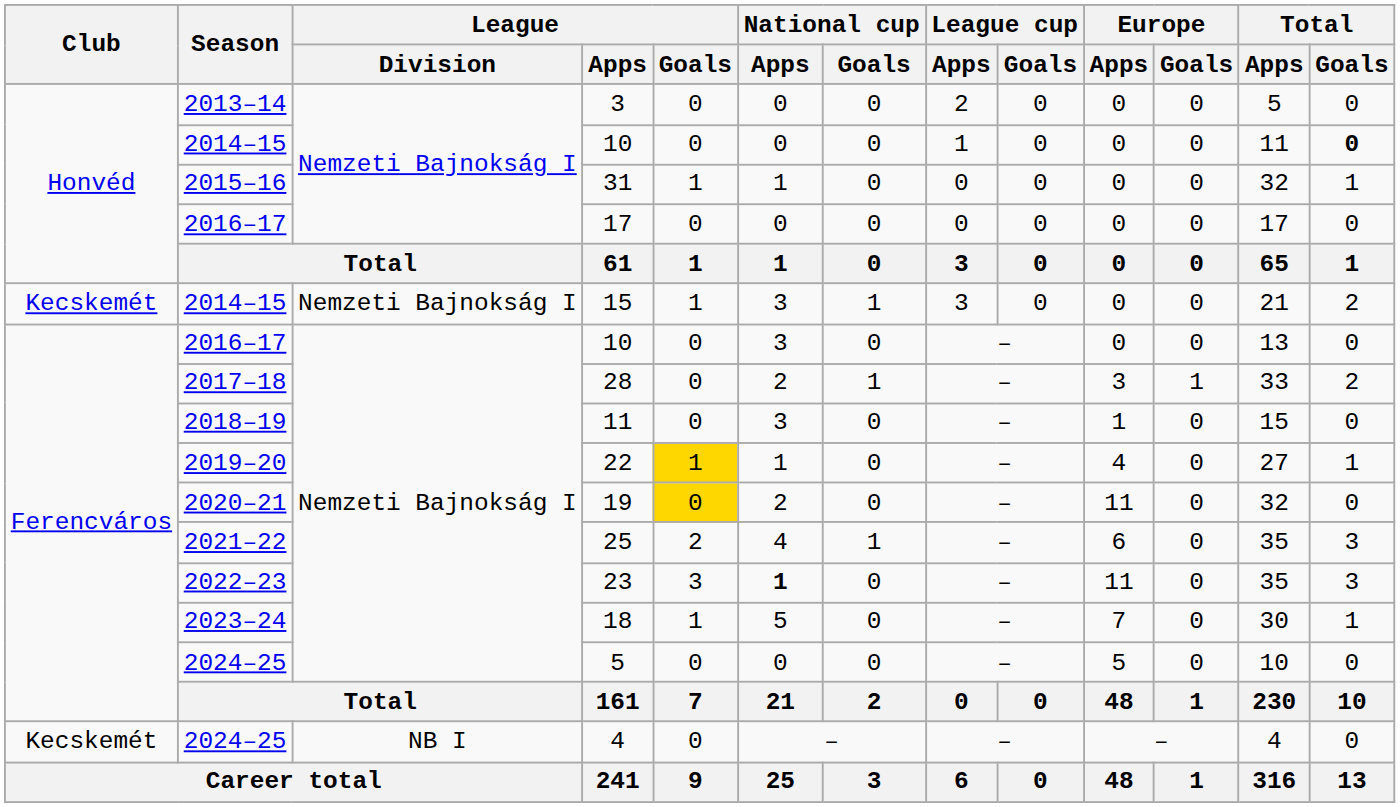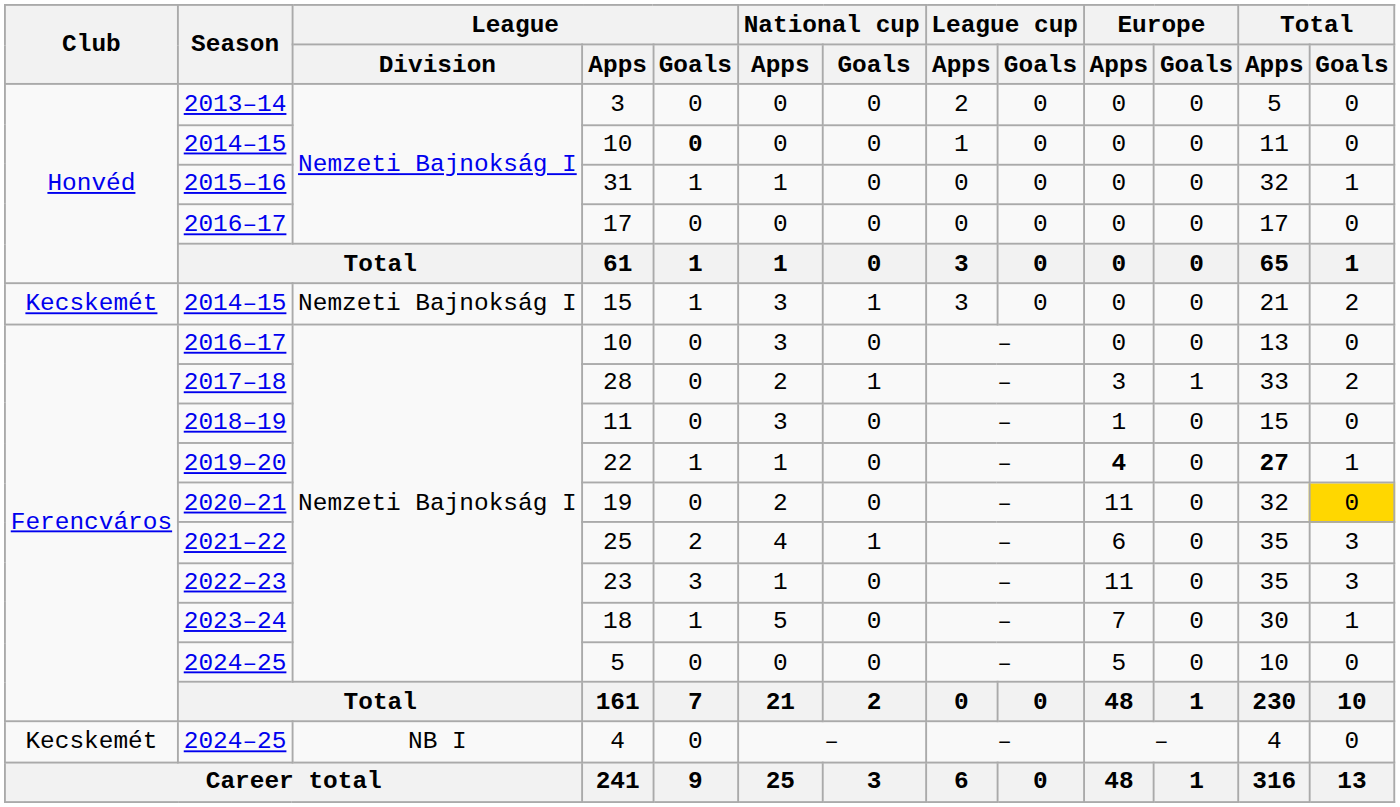(695, 144) normal -> (695, 144) bold
(1352, 144) bold -> (1352, 144) normal
(695, 463) gold background -> (695, 463) no background
(1119, 463) normal -> (1119, 463) bold
(1274, 463) normal -> (1274, 463) bold
(695, 503) gold background -> (695, 503) no background
(1352, 503) no background -> (1352, 503) gold background
(780, 583) bold -> (780, 583) normal
